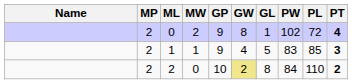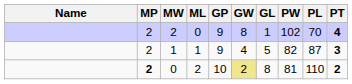columns swapped: (196, 13) <-> (172, 13)
(315, 32) 72 -> (315, 32) 70
(291, 50) 83 -> (291, 50) 82
(315, 50) 85 -> (315, 50) 87
(149, 69) normal -> (149, 69) bold
(291, 69) 84 -> (291, 69) 81
